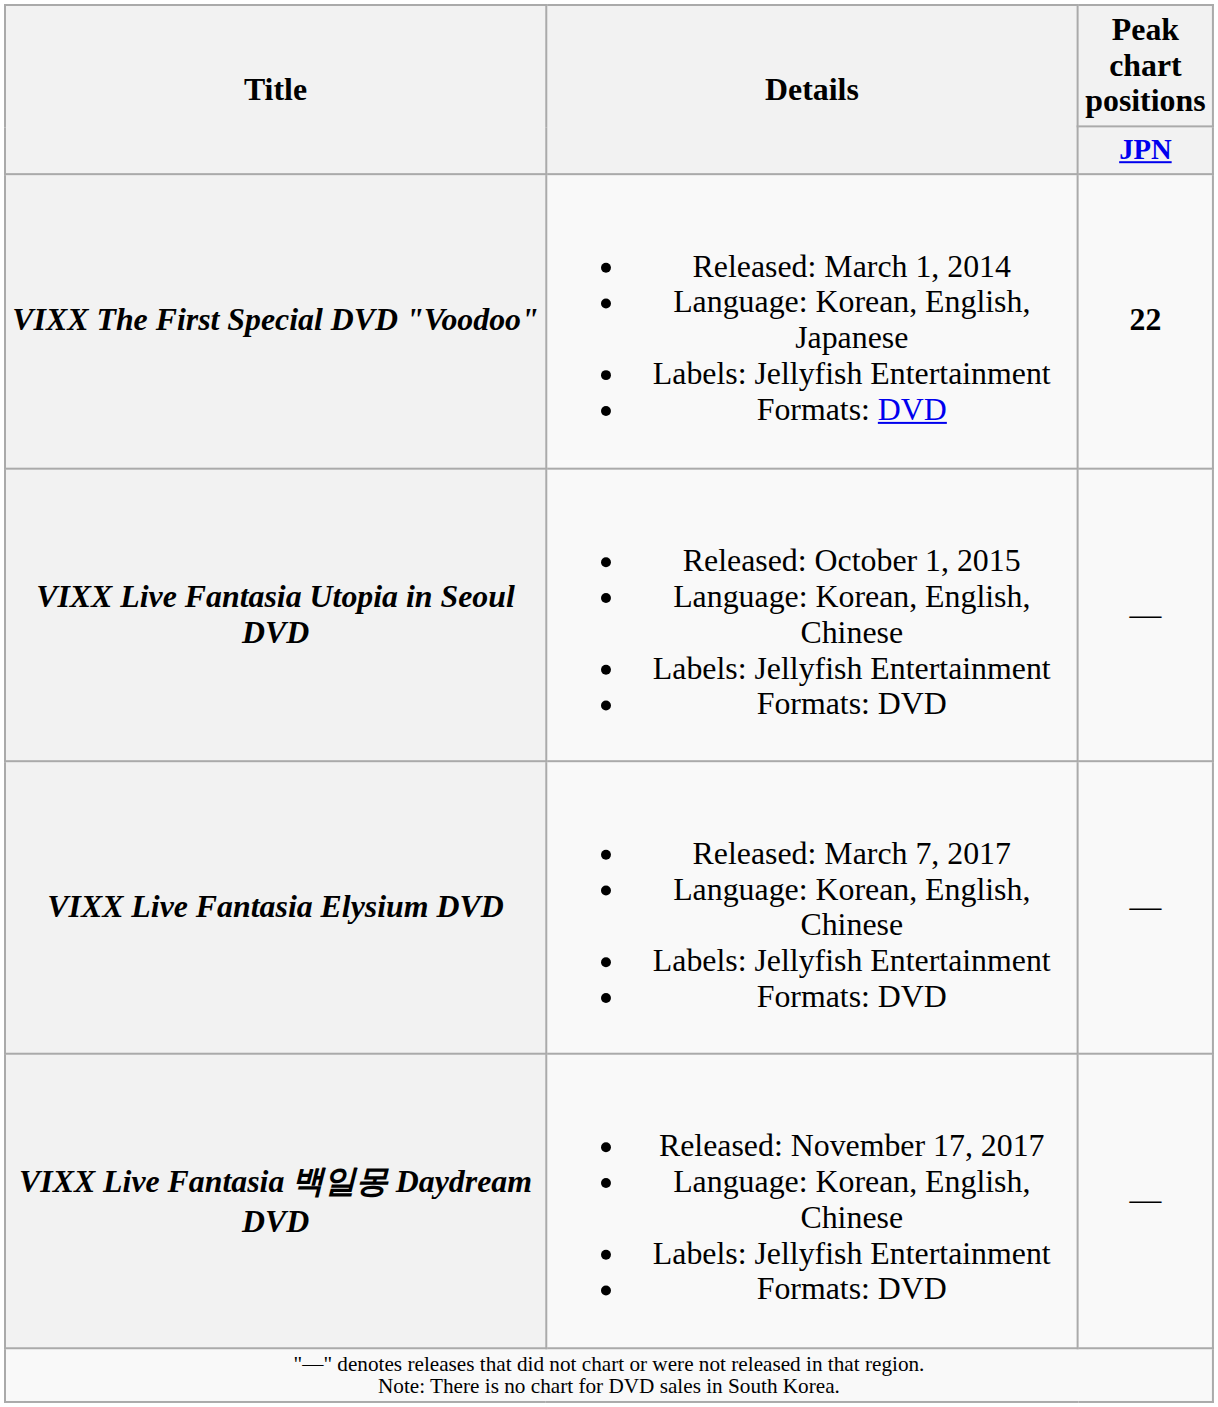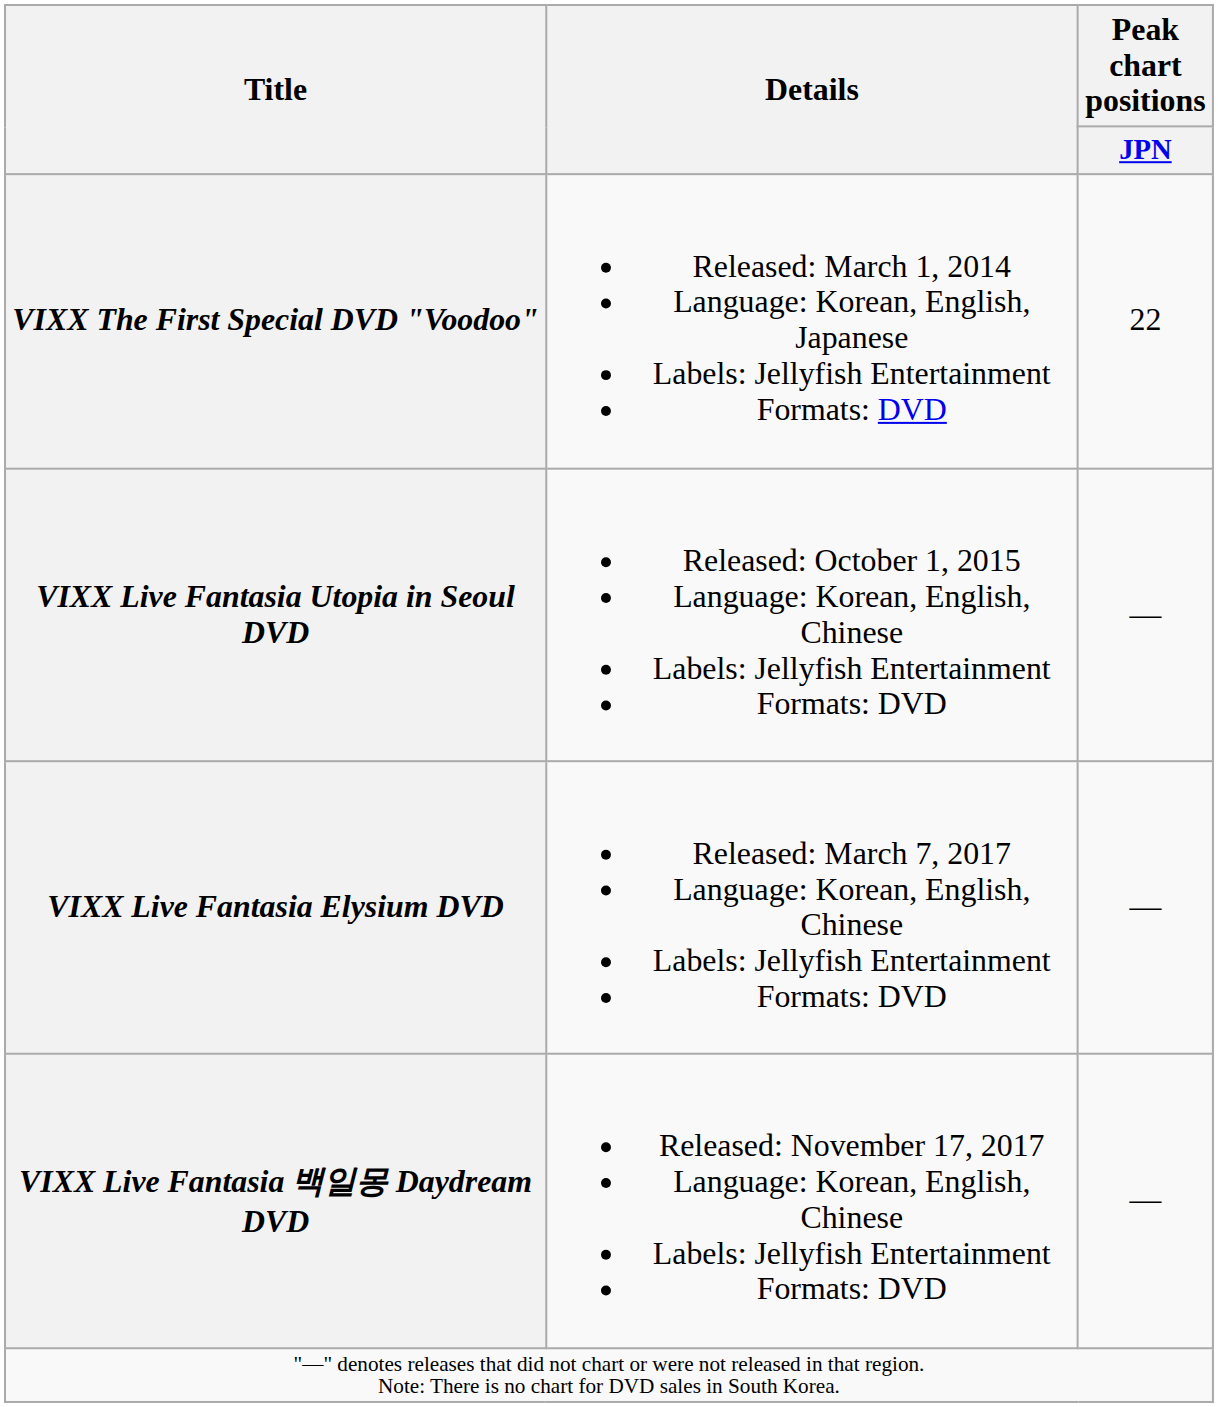(1145, 320) bold -> (1145, 320) normal
